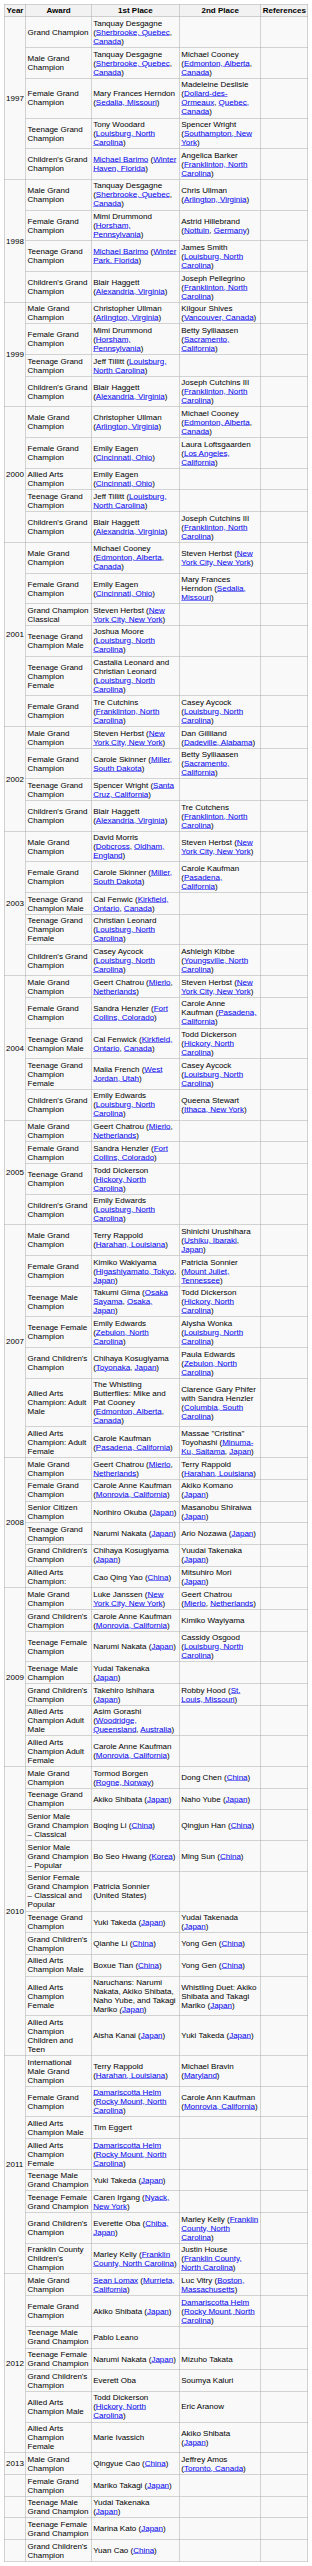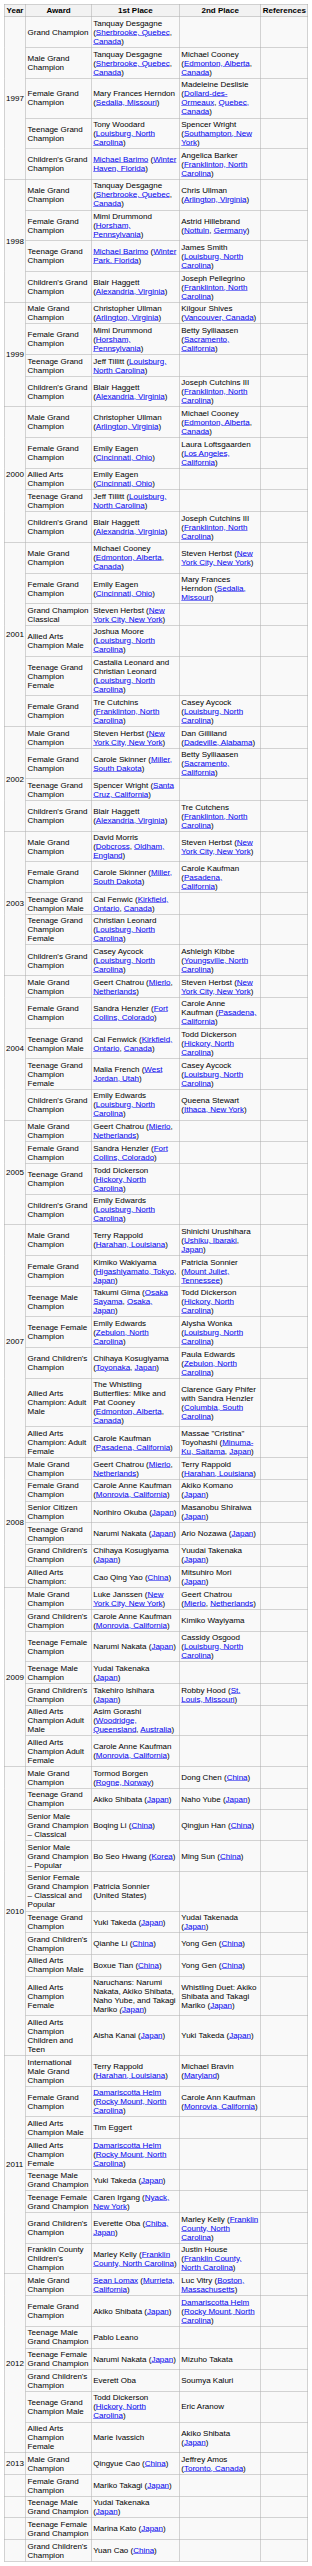(56, 640) Teenage Grand Champion Male -> (56, 640) Allied Arts Champion Male
(56, 2406) Allied Arts Champion Male -> (56, 2406) Teenage Grand Champion Male
